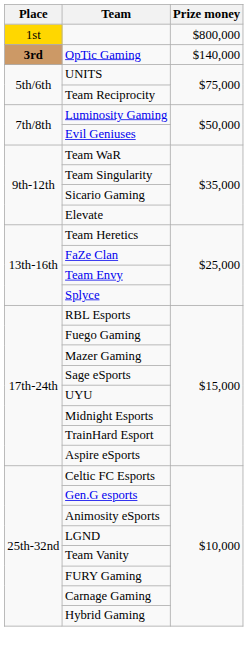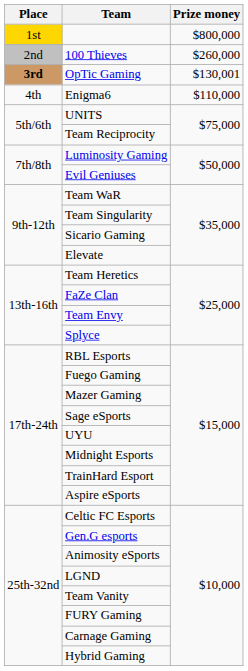+ row: (96, 54)
(216, 54) $140,000 -> (216, 74) $130,001
+ row: (88, 94)
